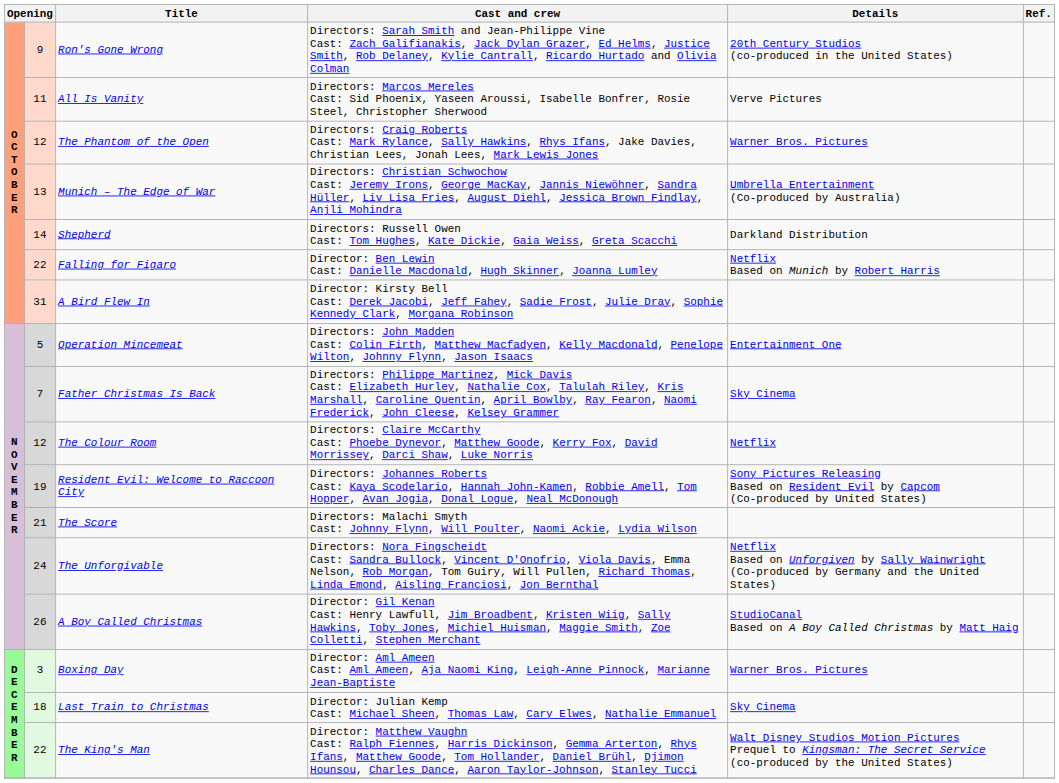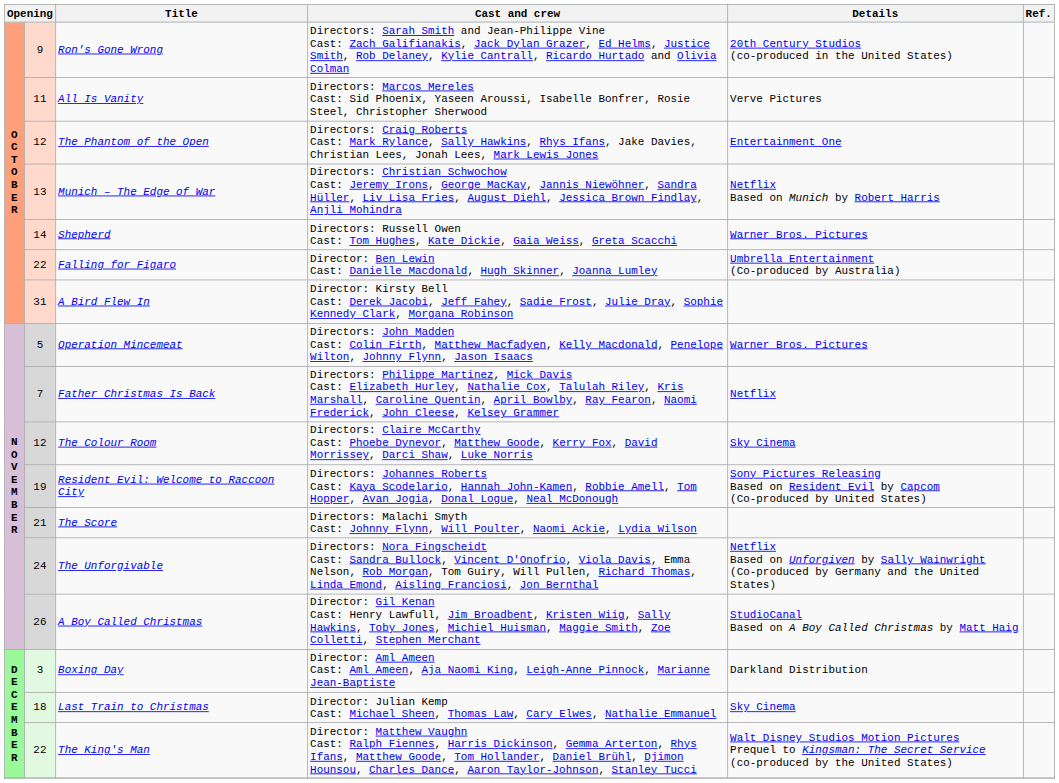(799, 142) Warner Bros. Pictures -> (786, 142) Entertainment One
(815, 192) Umbrella Entertainment (Co-produced by Australia) -> (835, 192) Netflix Based on Munich by Robert Harris
(799, 235) Darkland Distribution -> (799, 235) Warner Bros. Pictures
(835, 265) Netflix Based on Munich by Robert Harris -> (815, 265) Umbrella Entertainment (Co-produced by Australia)
(786, 345) Entertainment One -> (799, 345) Warner Bros. Pictures
(763, 394) Sky Cinema -> (753, 394) Netflix
(753, 443) Netflix -> (763, 443) Sky Cinema
(799, 671) Warner Bros. Pictures -> (799, 671) Darkland Distribution
